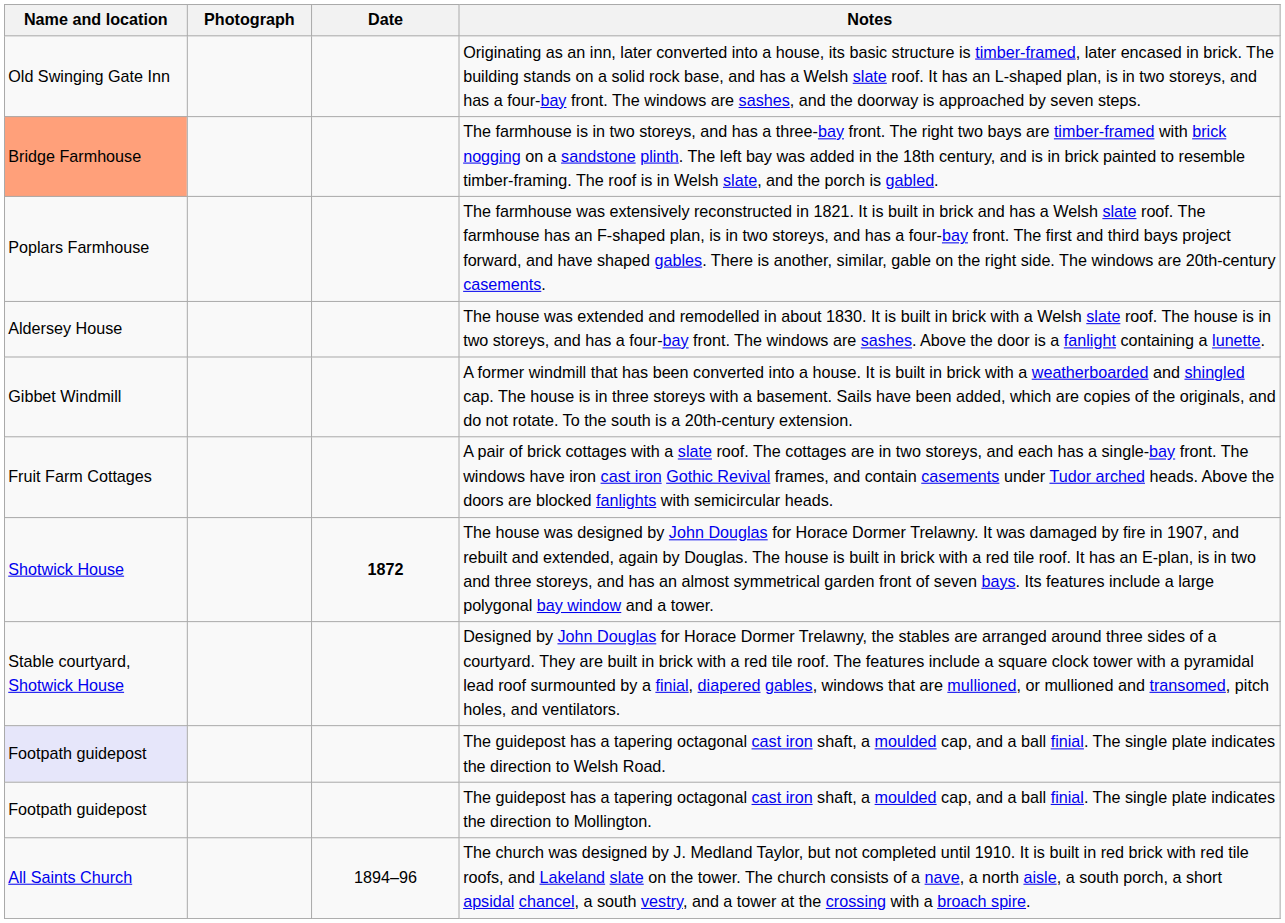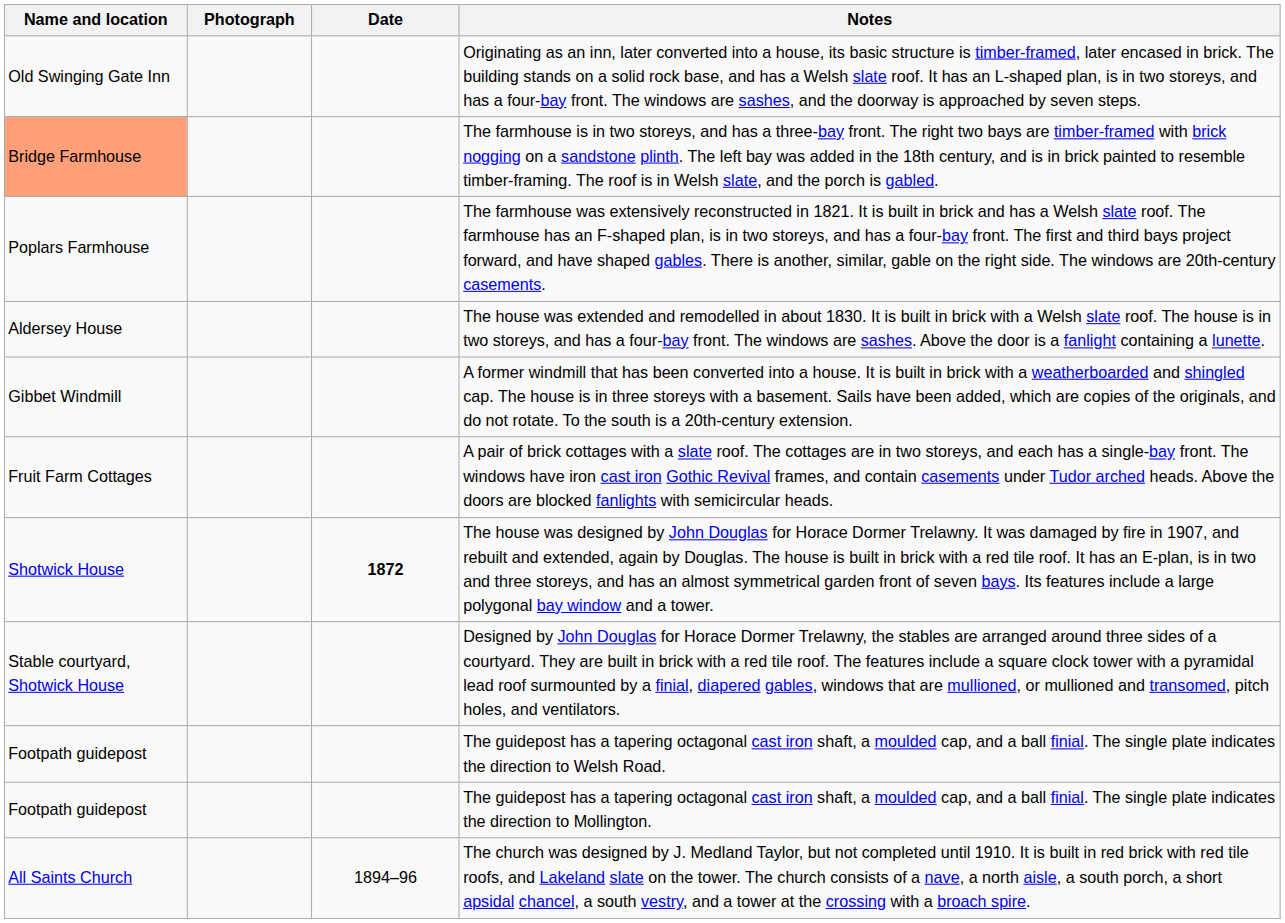(77, 753) lavender background -> (77, 753) no background
